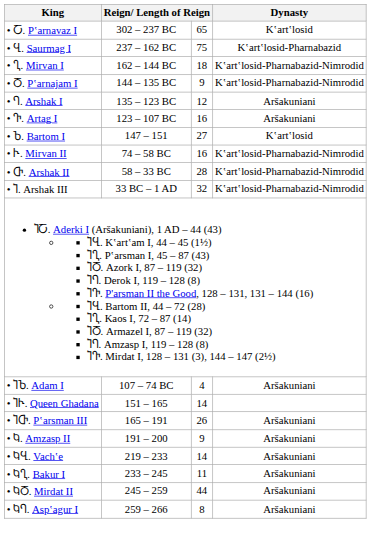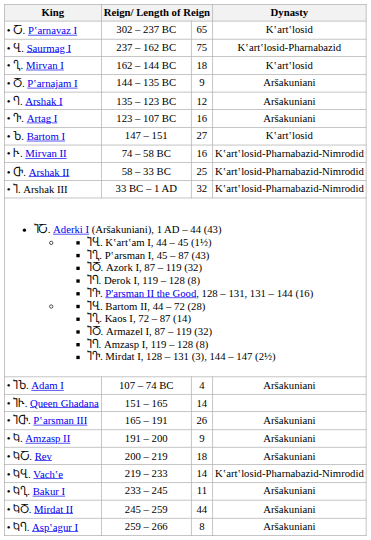(289, 65) Kʽartʽlosid-Pharnabazid-Nimrodid -> (289, 65) Kʽartʽlosid
(289, 83) Kʽartʽlosid-Pharnabazid-Nimrodid -> (289, 83) Aršakuniani
(202, 171) 28 -> (202, 171) 25
+ row: (29, 456)
(289, 456) Aršakuniani -> (289, 473) Kʽartʽlosid-Pharnabazid-Nimrodid
